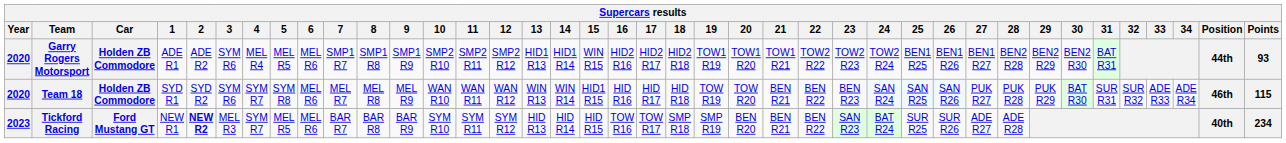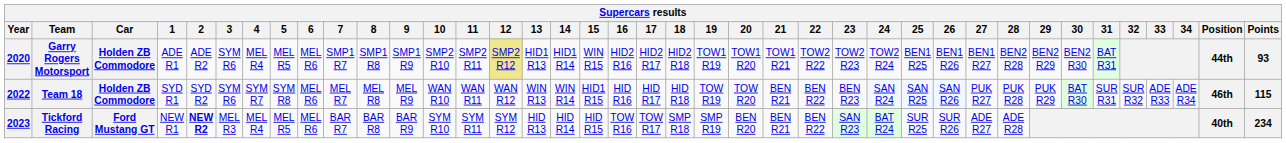(506, 59) no background -> (506, 59) khaki background
(18, 94) 2020 -> (18, 94) 2022
(257, 123) SYM R7 -> (257, 123) MEL R4
